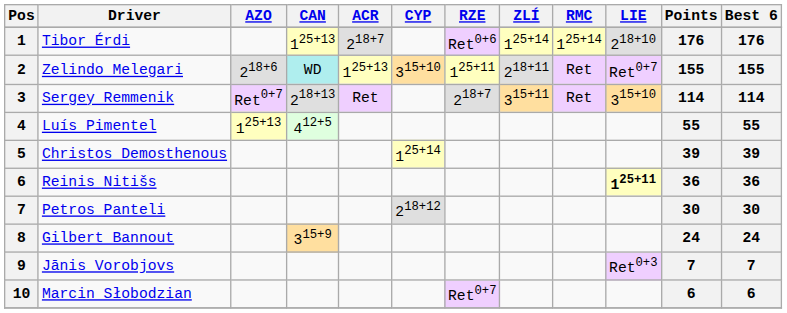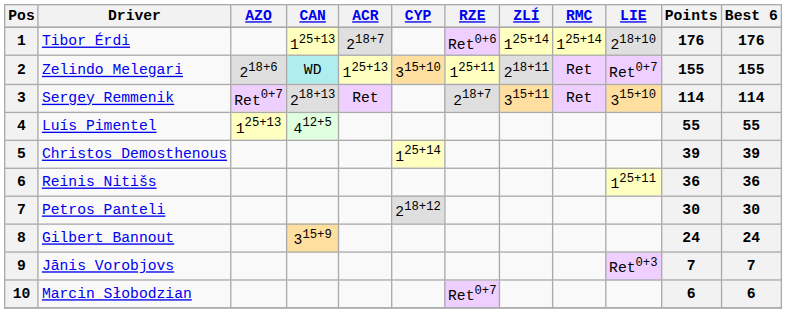(633, 182) bold -> (633, 182) normal
